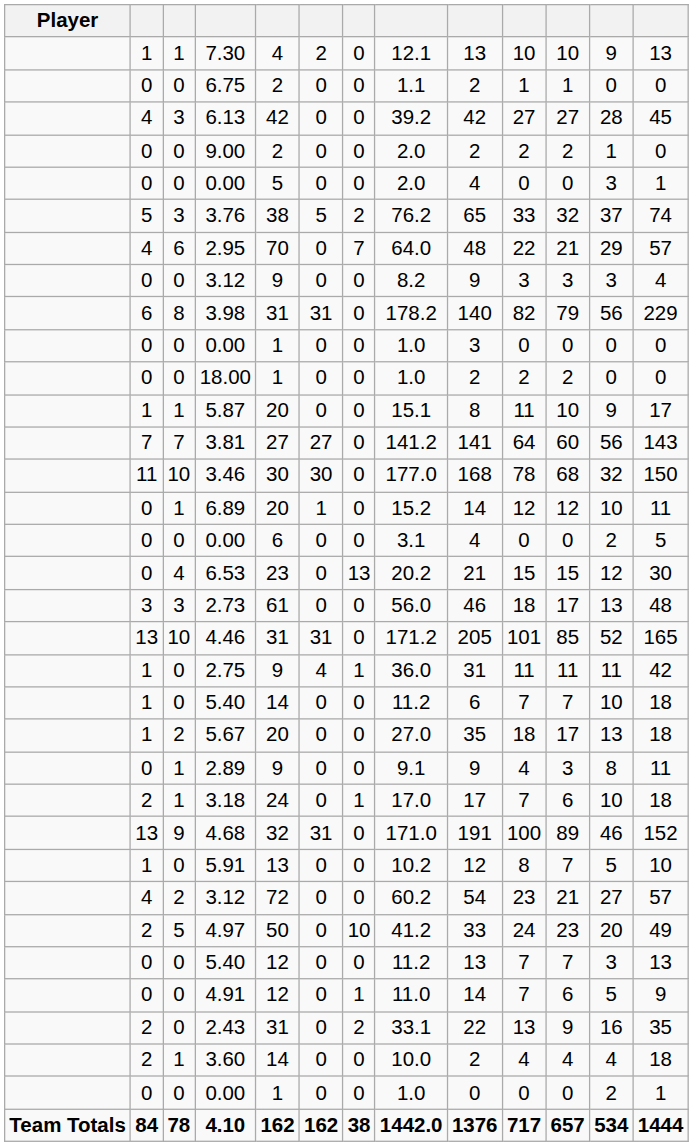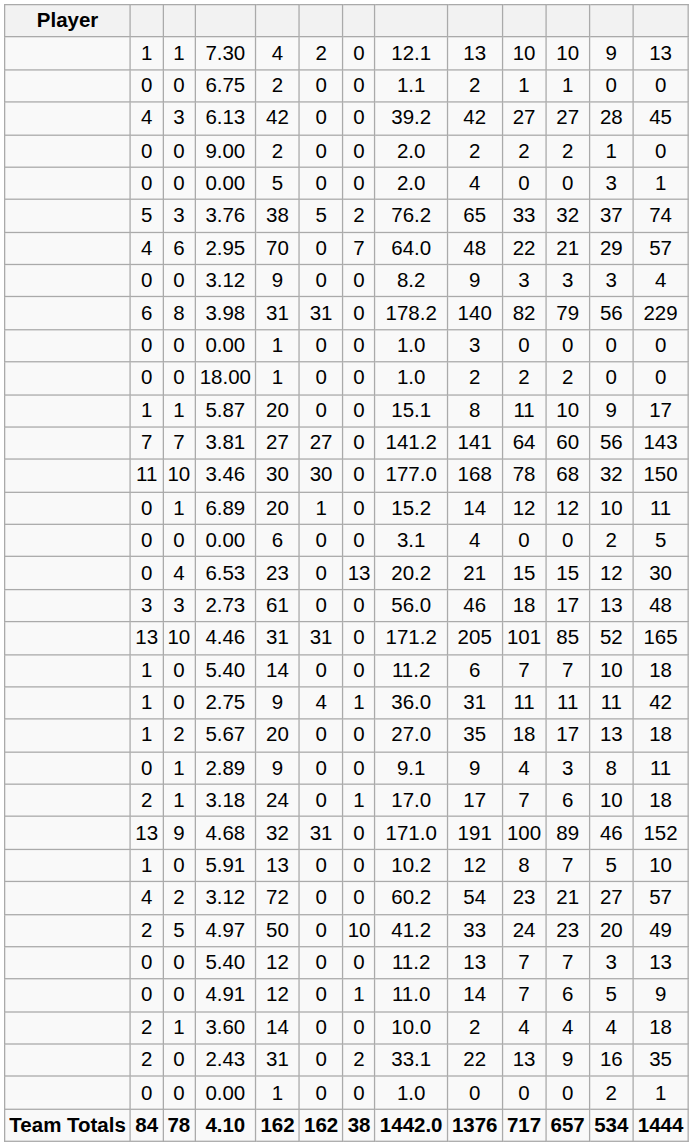rows swapped: (147, 702) <-> (147, 670)
rows swapped: (147, 1027) <-> (147, 1060)
